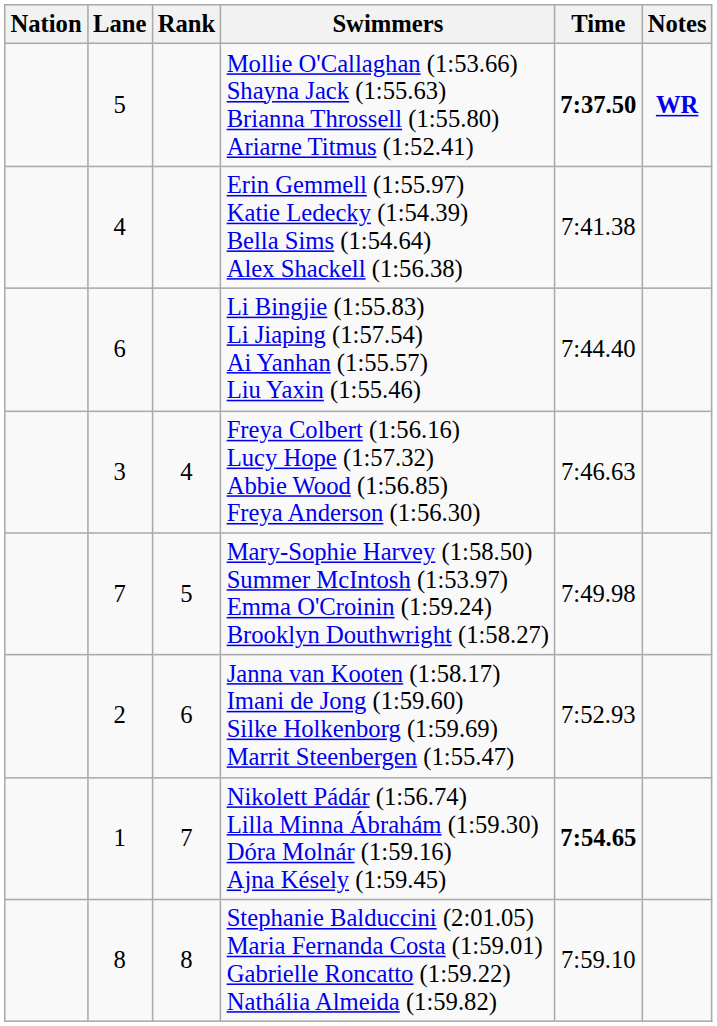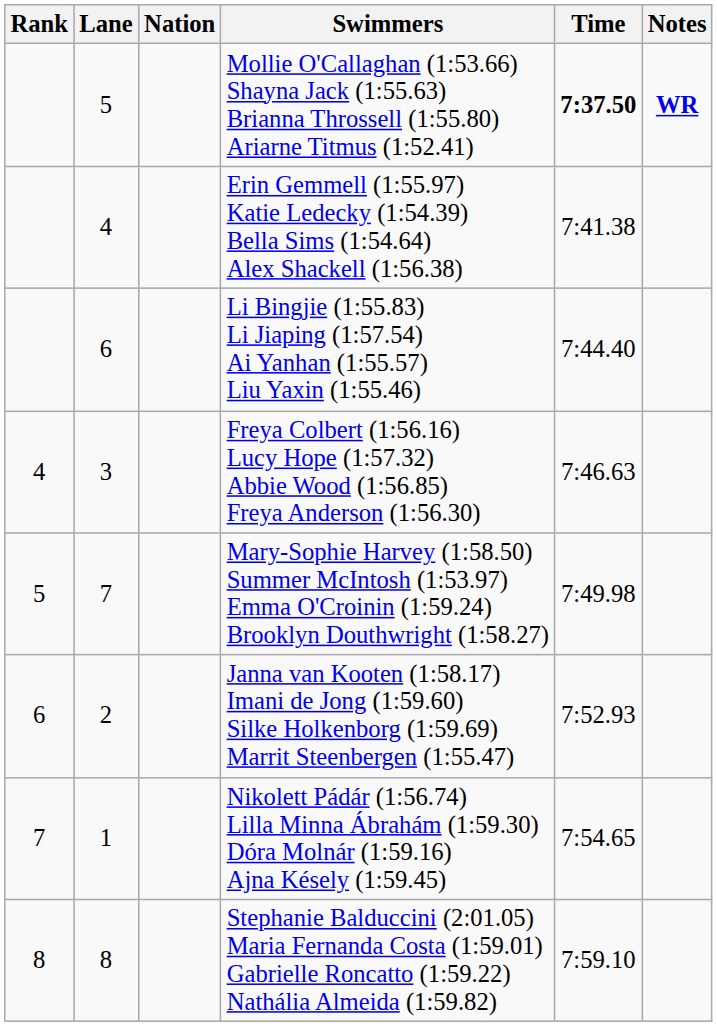columns swapped: (187, 24) <-> (46, 24)
(598, 838) bold -> (598, 838) normal
